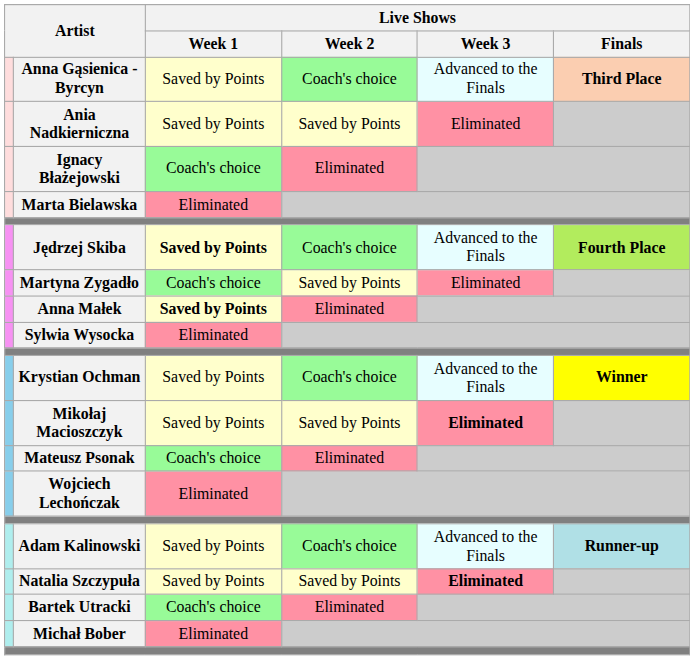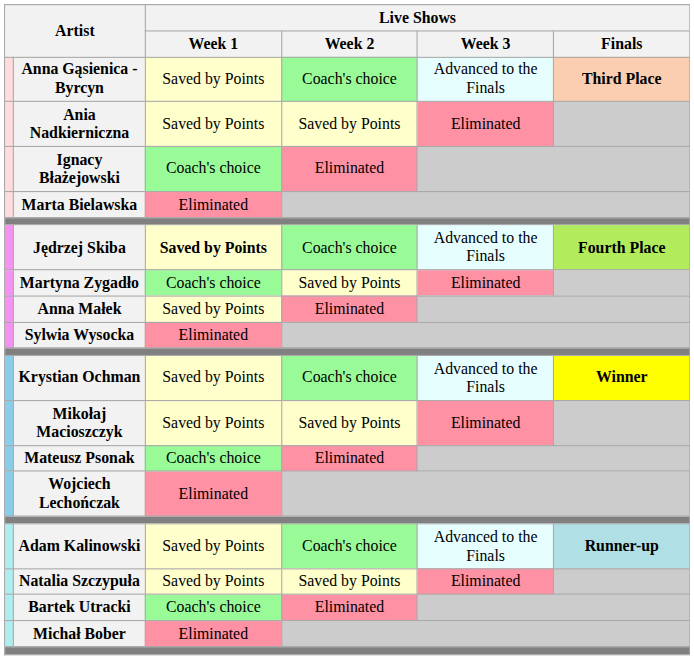(213, 309) bold -> (213, 309) normal
(486, 423) bold -> (486, 423) normal
(486, 581) bold -> (486, 581) normal
